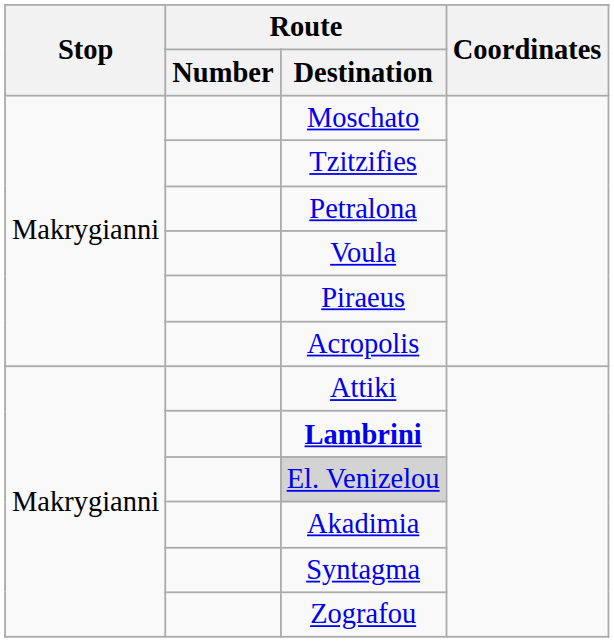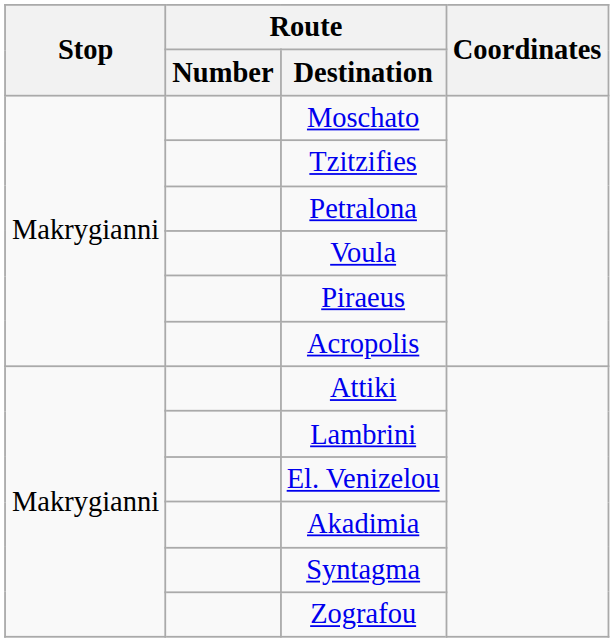(363, 433) bold -> (363, 433) normal
(363, 478) lightgrey background -> (363, 478) no background
